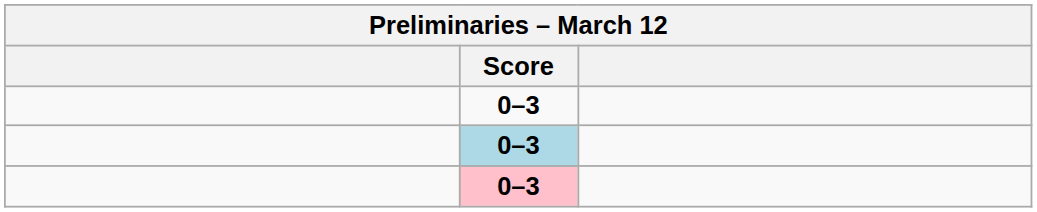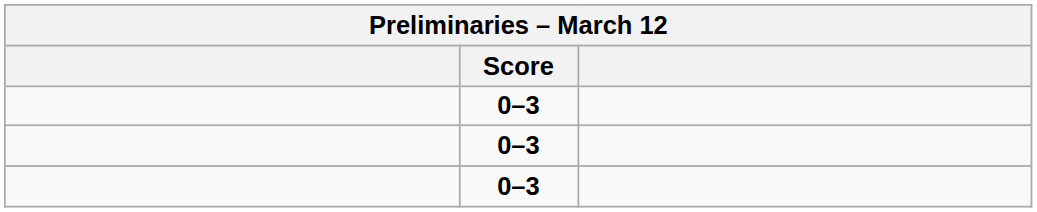(518, 146) lightblue background -> (518, 146) no background
(518, 186) pink background -> (518, 186) no background
